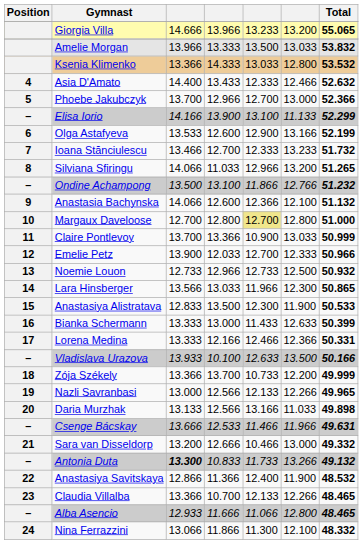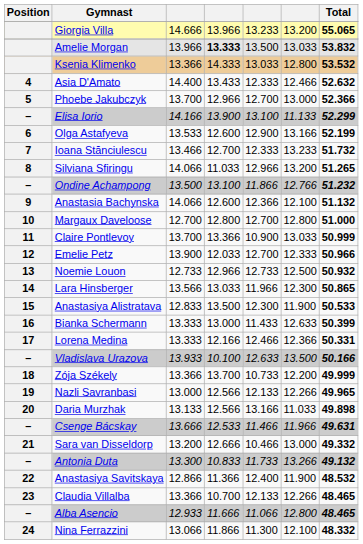(224, 47) normal -> (224, 47) bold
(262, 220) khaki background -> (262, 220) no background
(185, 461) bold -> (185, 461) normal
